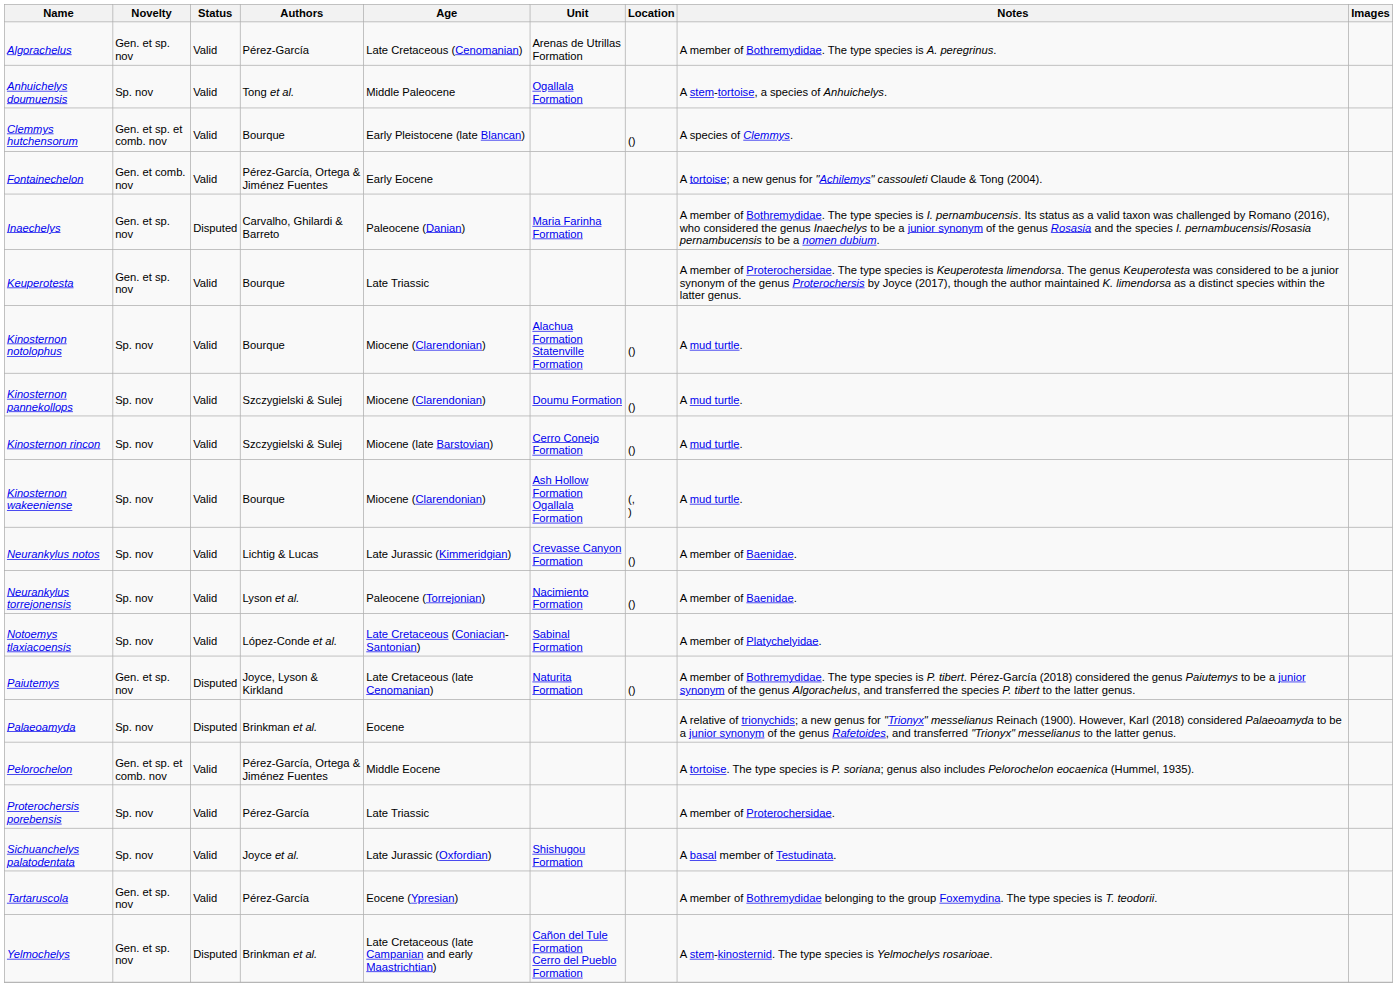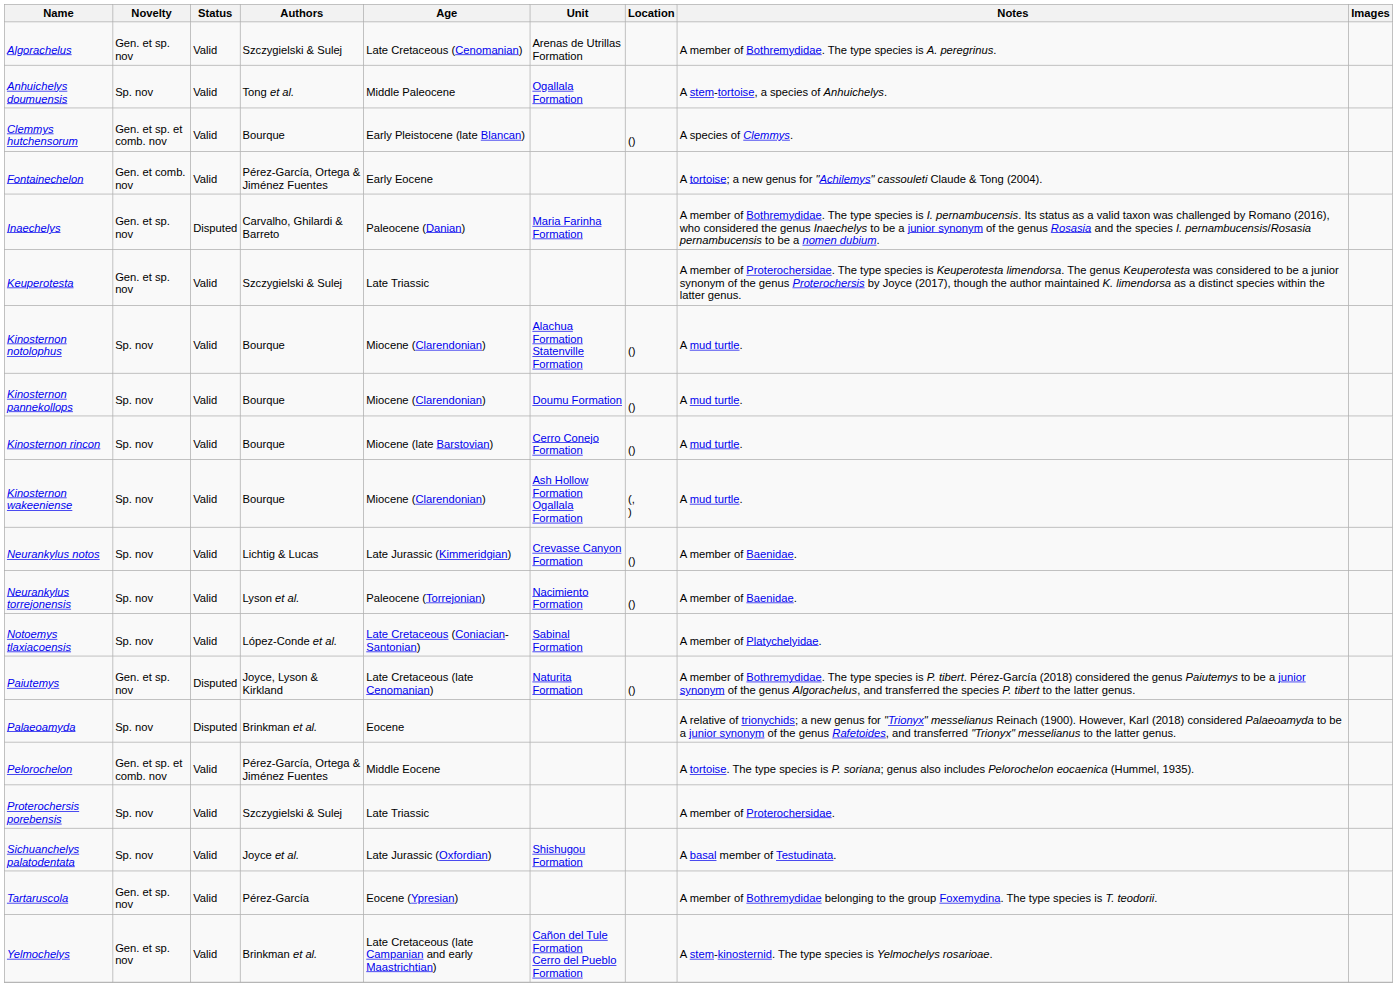(276, 50) Pérez-García -> (292, 50) Szczygielski & Sulej
(264, 283) Bourque -> (292, 283) Szczygielski & Sulej
(292, 401) Szczygielski & Sulej -> (264, 401) Bourque
(292, 444) Szczygielski & Sulej -> (264, 444) Bourque
(276, 813) Pérez-García -> (292, 813) Szczygielski & Sulej
(215, 954) Disputed -> (205, 954) Valid
